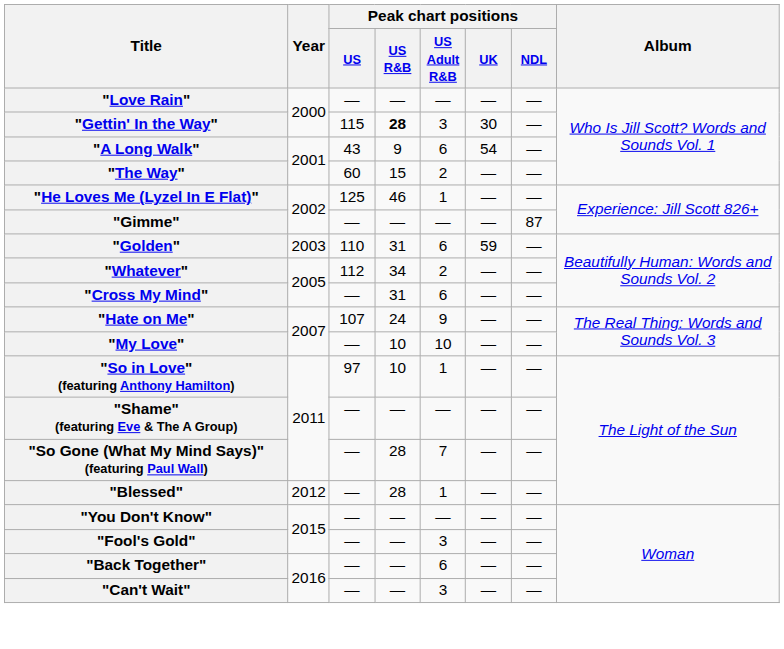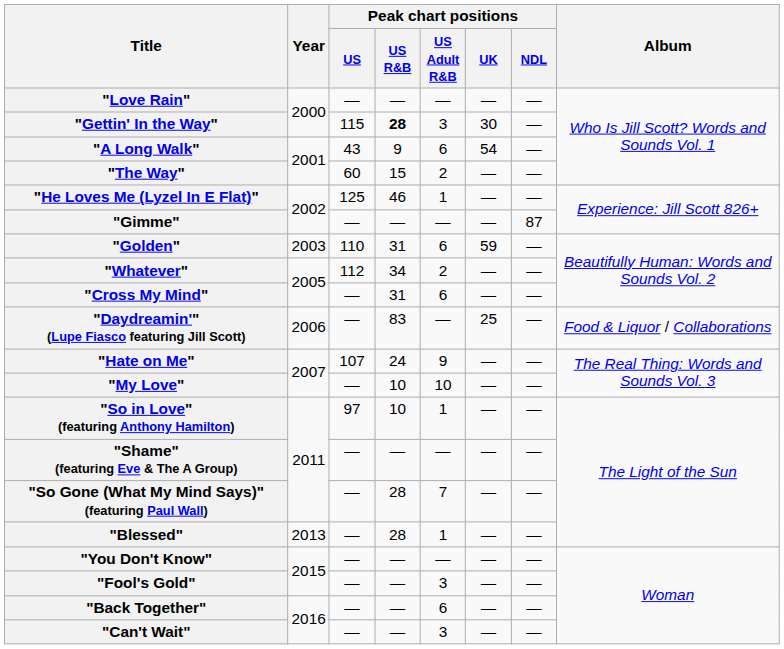+ row: (146, 327)
(309, 492) 2012 -> (309, 534) 2013
